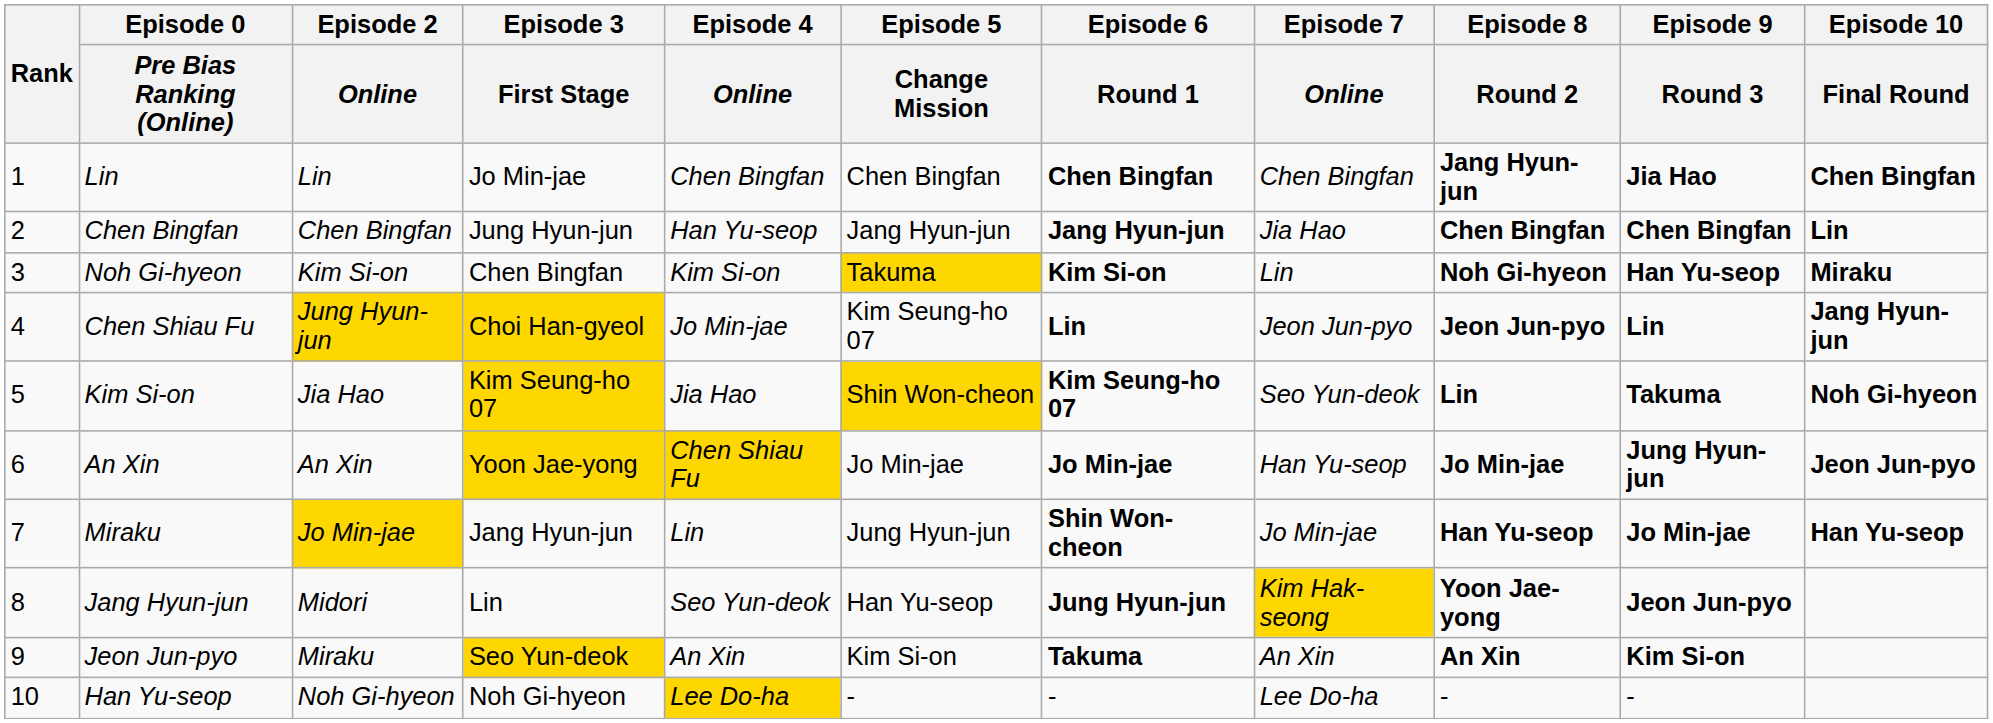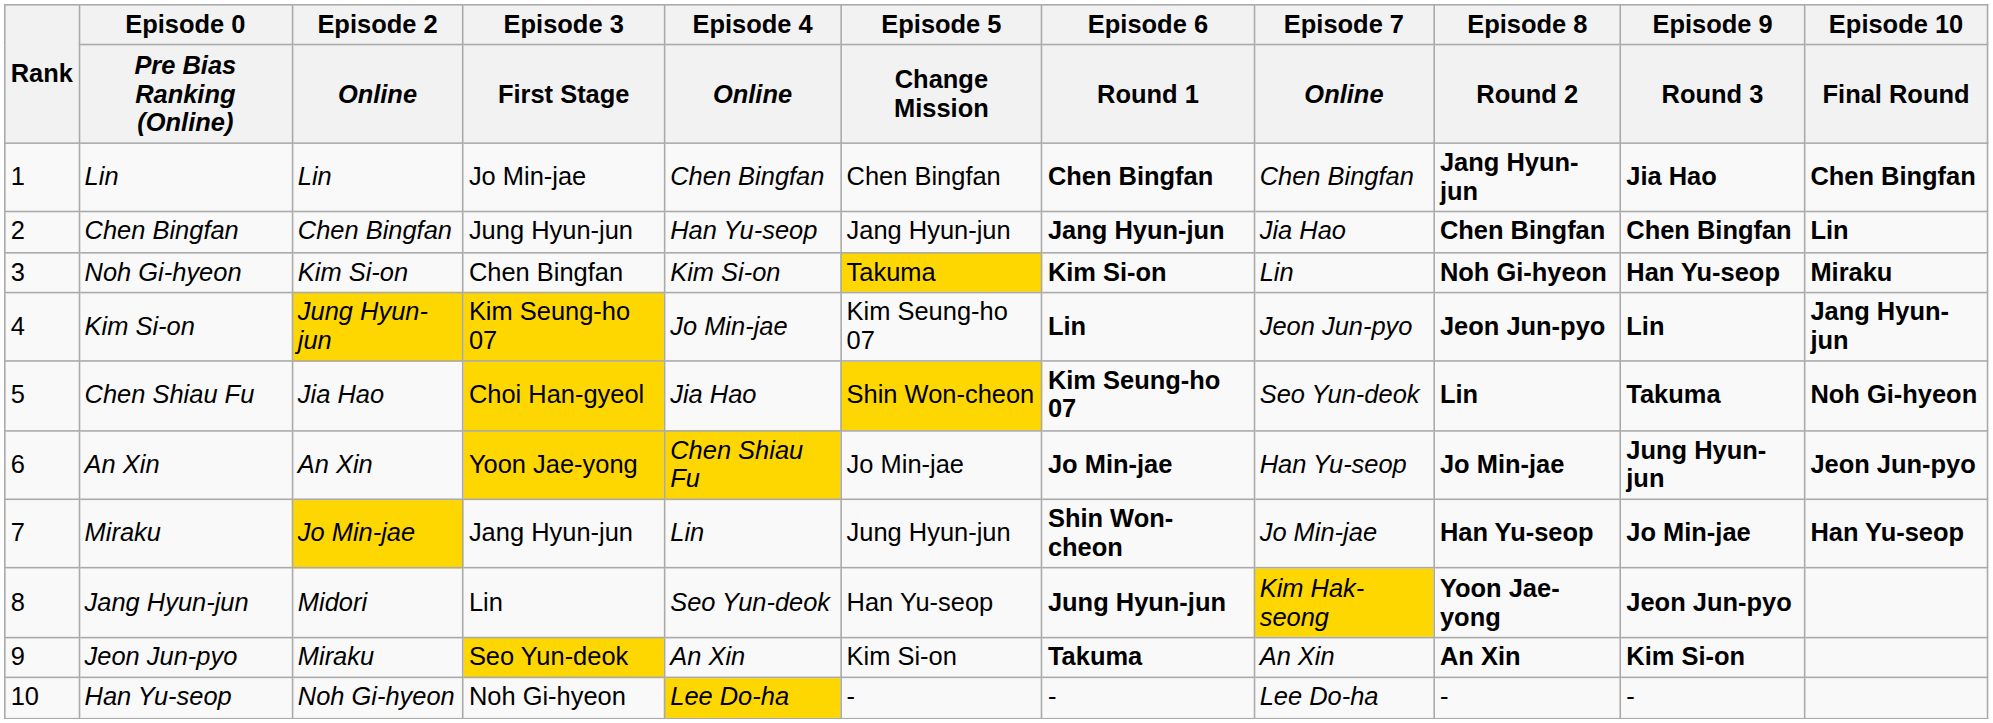(169, 326) Chen Shiau Fu -> (140, 326) Kim Si-on
(557, 326) Choi Han-gyeol -> (550, 326) Kim Seung-ho 07
(140, 395) Kim Si-on -> (169, 395) Chen Shiau Fu
(550, 395) Kim Seung-ho 07 -> (557, 395) Choi Han-gyeol
